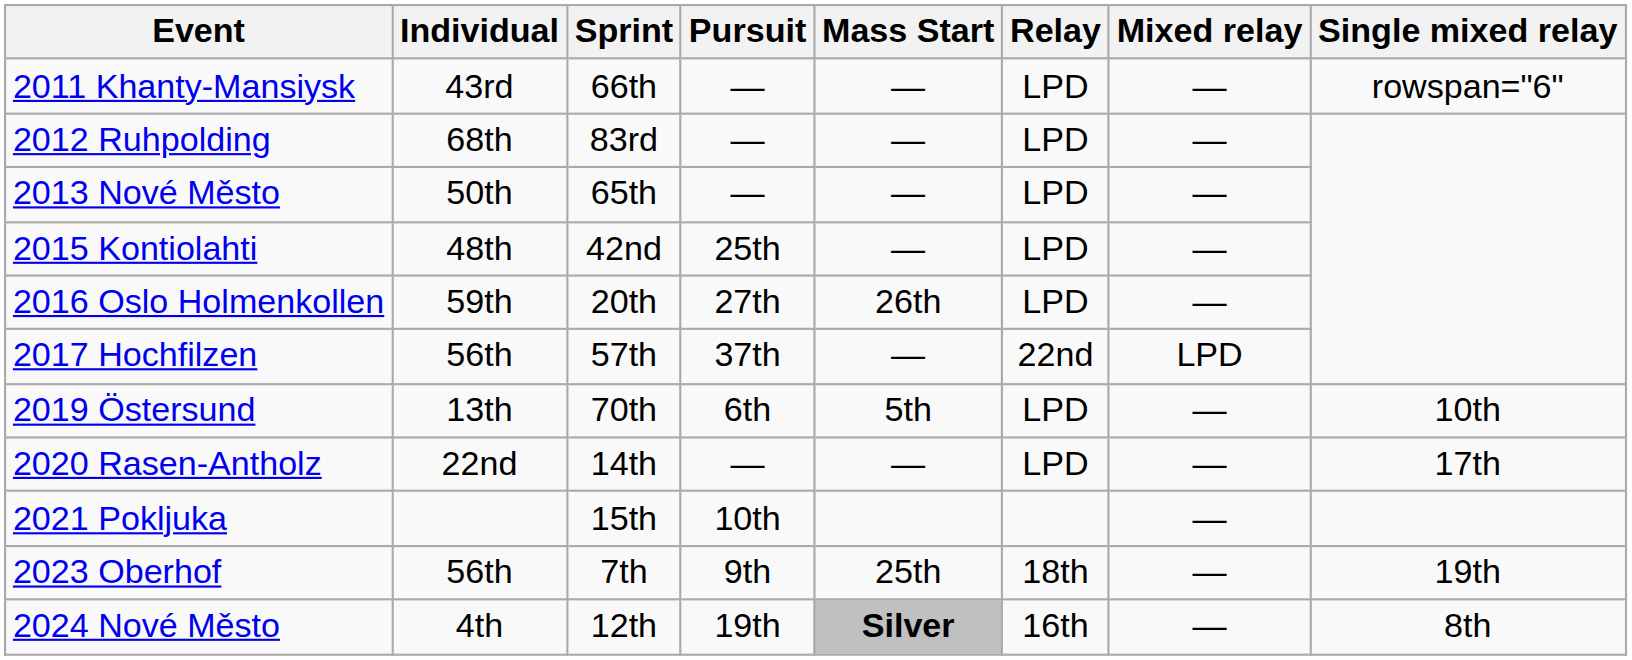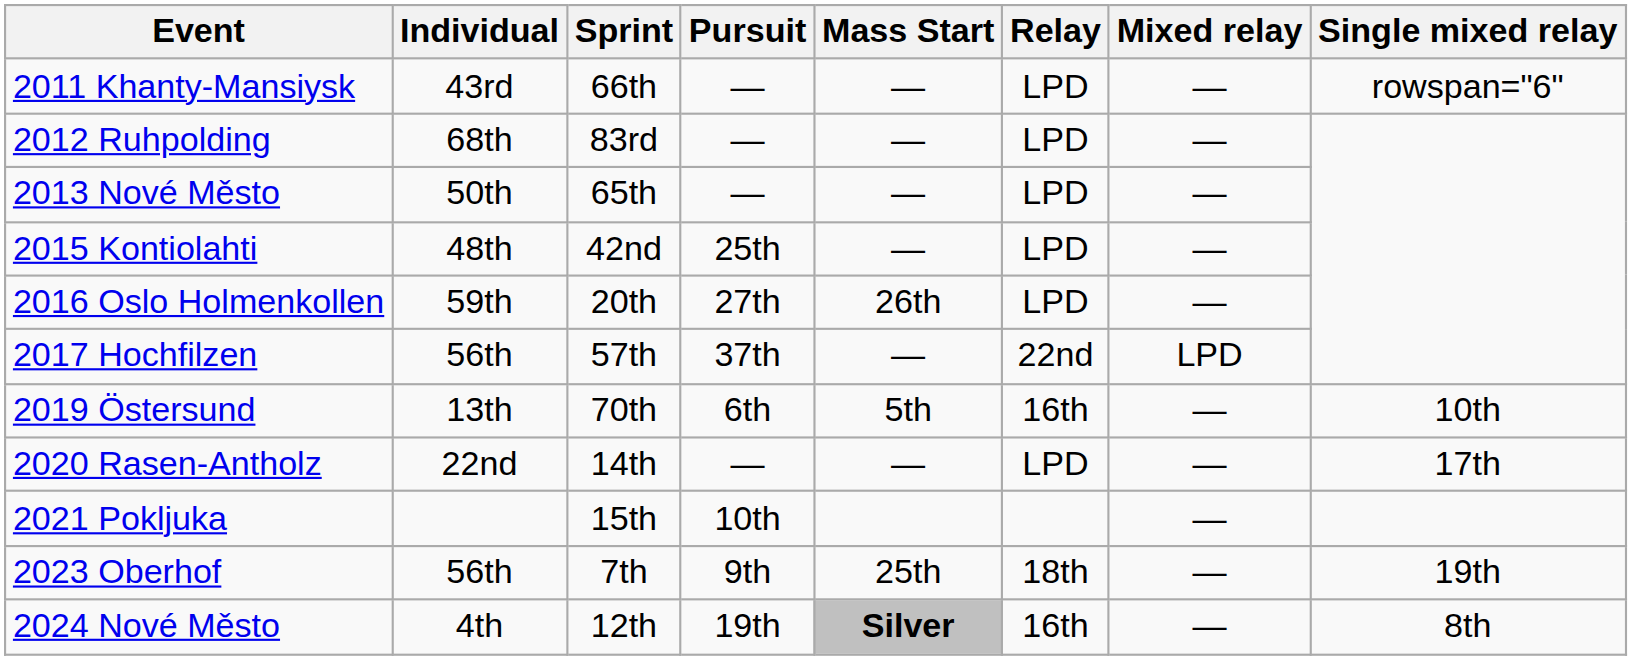(1056, 409) LPD -> (1056, 409) 16th
